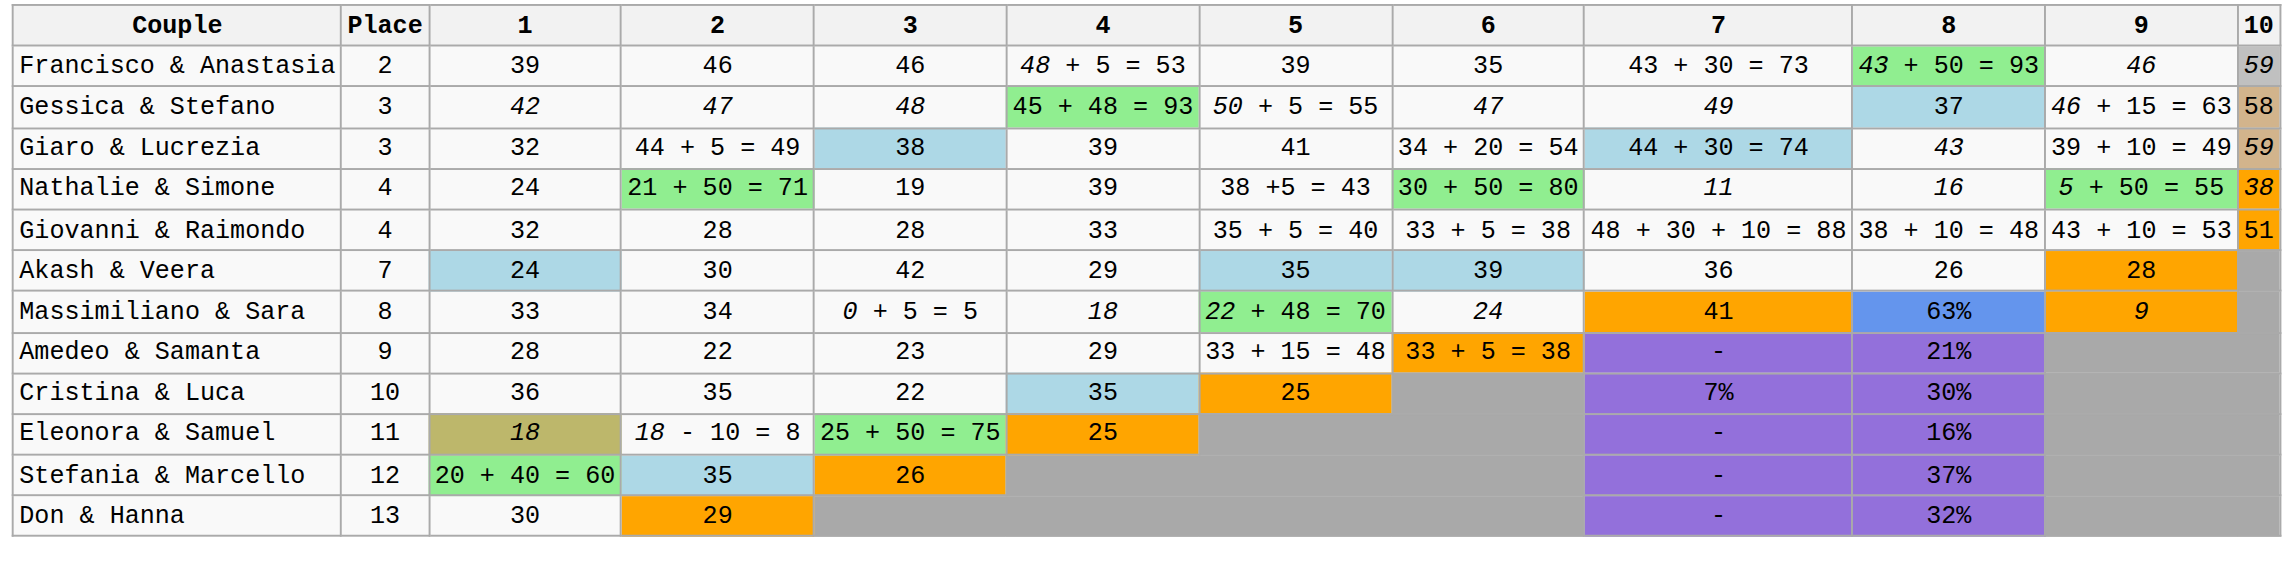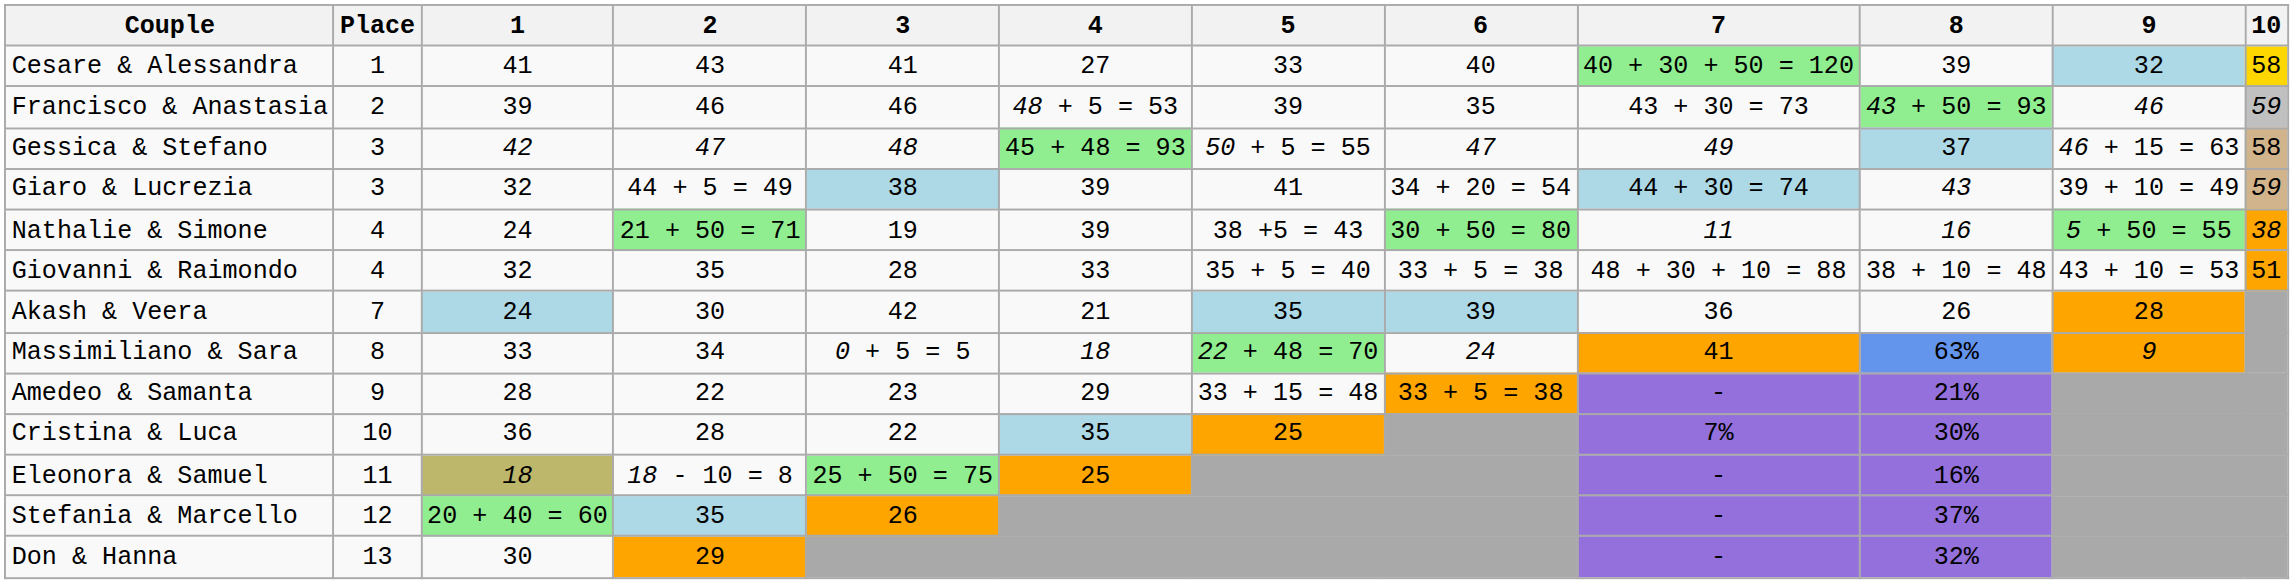+ row: (155, 66)
(718, 230) 28 -> (710, 271) 35
(1103, 271) 29 -> (1095, 312) 21
(718, 393) 35 -> (710, 434) 28
